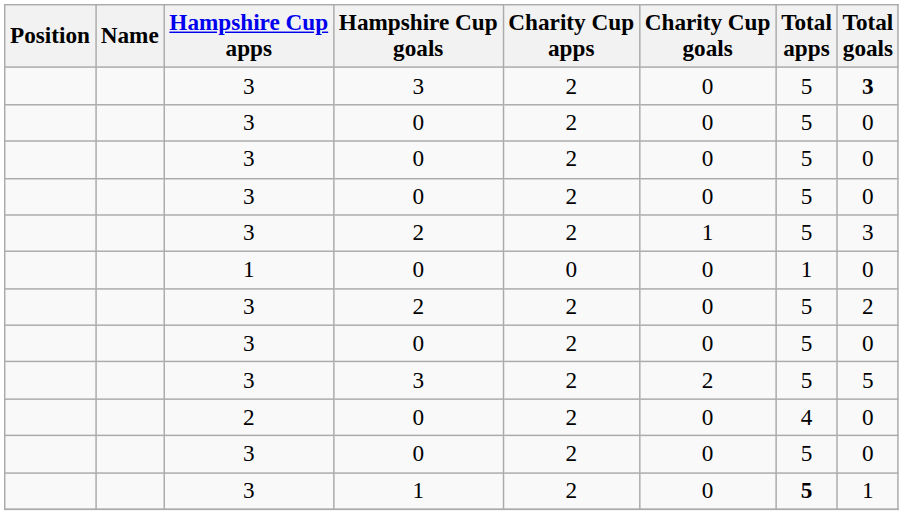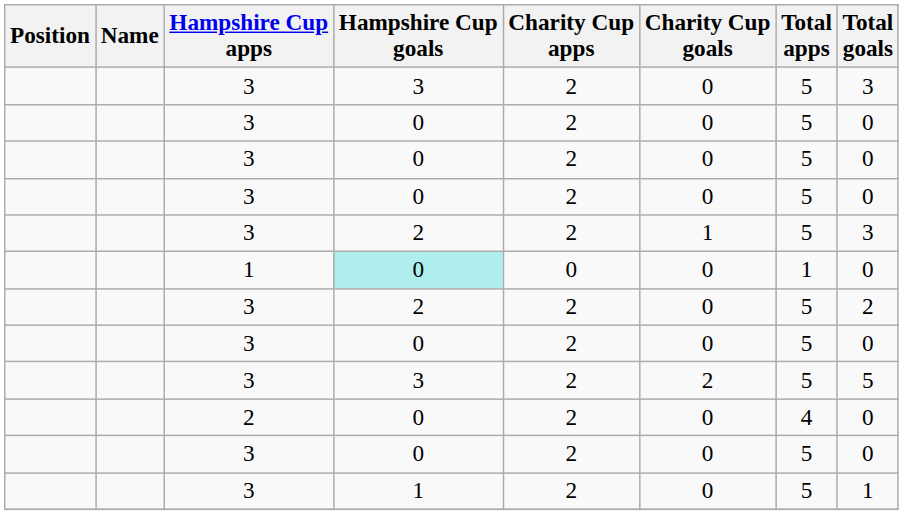(868, 85) bold -> (868, 85) normal
(418, 269) no background -> (418, 269) paleturquoise background
(806, 490) bold -> (806, 490) normal
